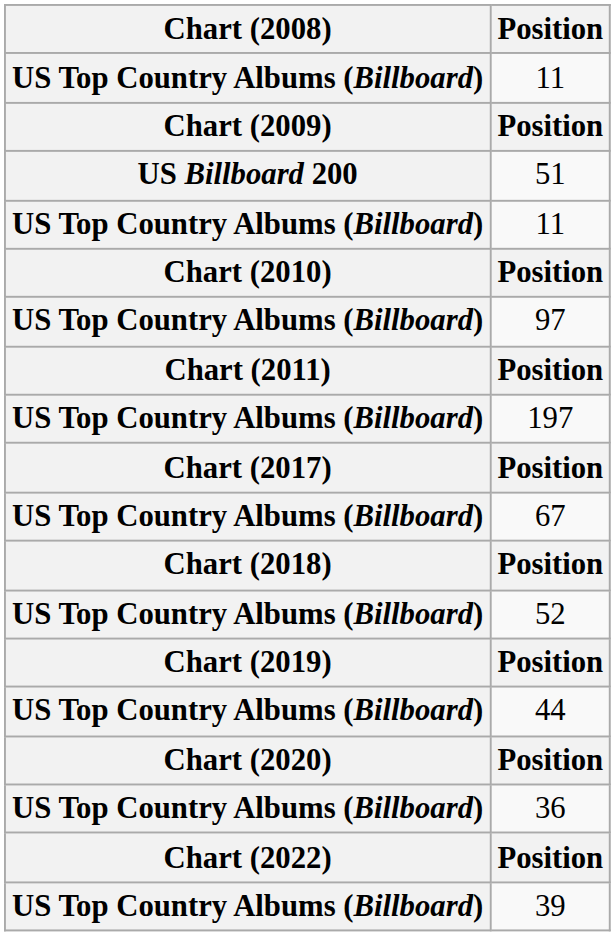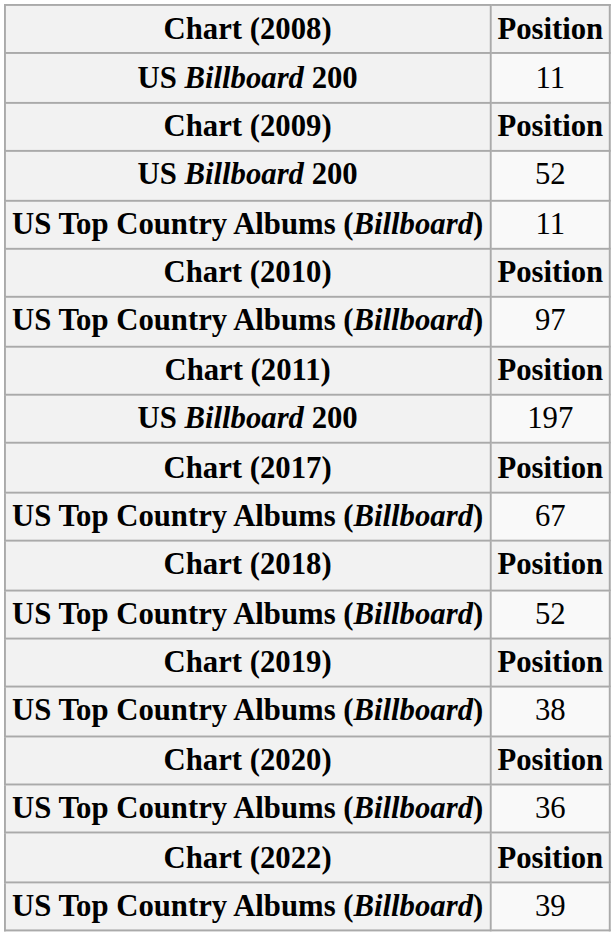(248, 77) US Top Country Albums (Billboard) -> (248, 77) US Billboard 200
(550, 175) 51 -> (550, 175) 52
(248, 418) US Top Country Albums (Billboard) -> (248, 418) US Billboard 200
(550, 710) 44 -> (550, 710) 38
